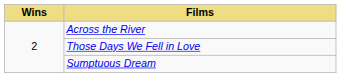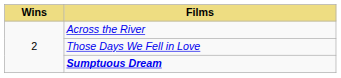(111, 64) normal -> (114, 64) bold
